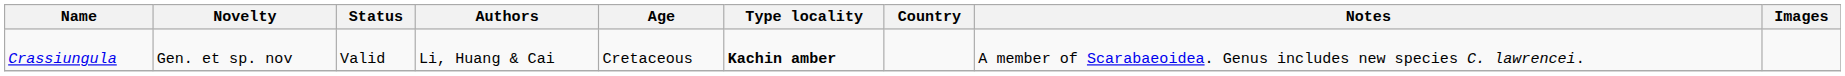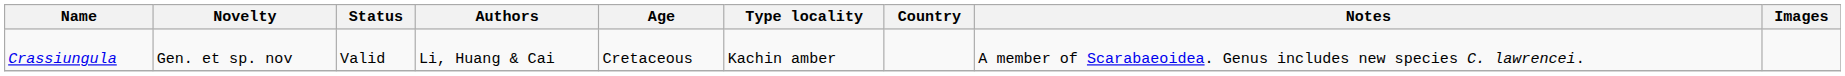(782, 59) bold -> (782, 59) normal
